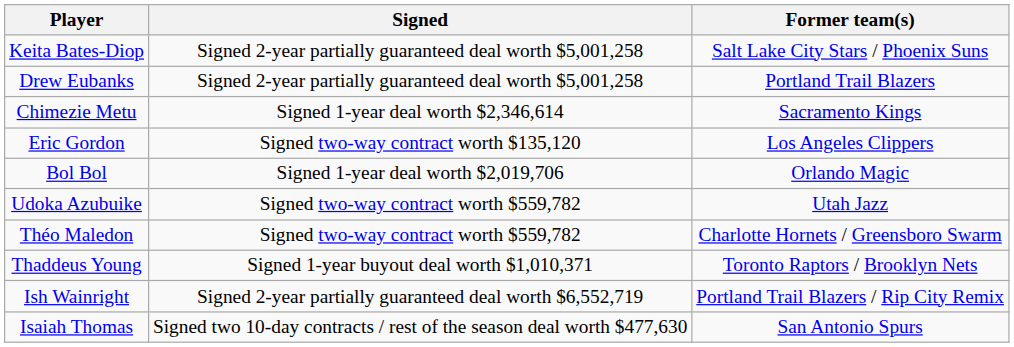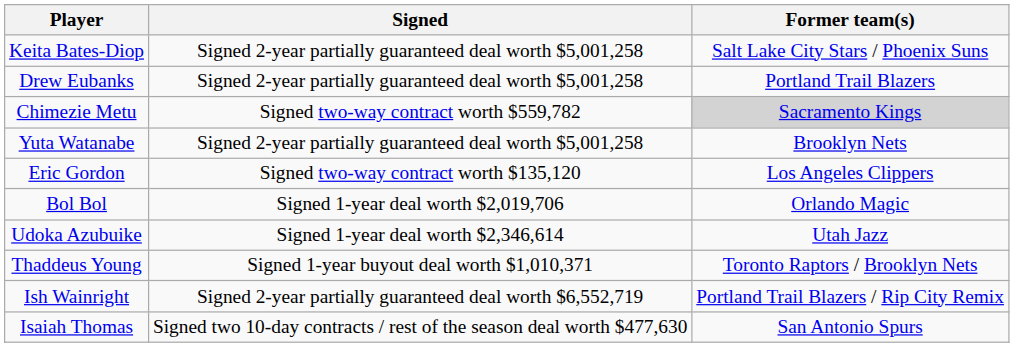(420, 111) Signed 1-year deal worth $2,346,614 -> (420, 111) Signed two-way contract worth $559,782
(850, 111) no background -> (850, 111) lightgrey background
+ row: (77, 142)
(420, 204) Signed two-way contract worth $559,782 -> (420, 234) Signed 1-year deal worth $2,346,614
- row: (77, 234)
